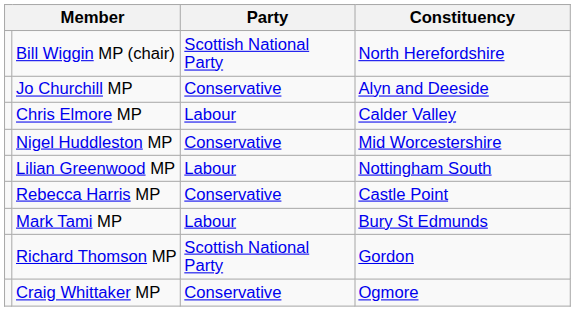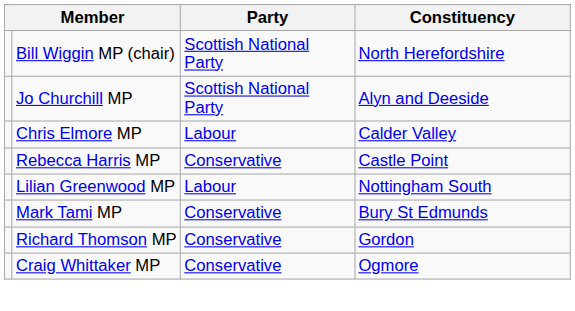(233, 89) Conservative -> (247, 98) Scottish National Party
- row: (94, 141)
rows swapped: (96, 168) <-> (88, 194)
(210, 221) Labour -> (233, 213) Conservative
(247, 256) Scottish National Party -> (233, 239) Conservative
